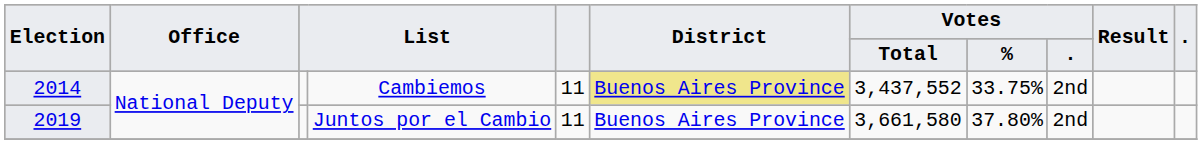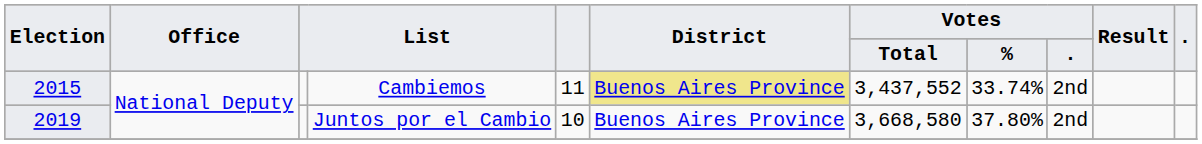(57, 88) 2014 -> (57, 88) 2015
(1007, 88) 33.75% -> (1007, 88) 33.74%
(573, 121) 11 -> (573, 121) 10
(908, 121) 3,661,580 -> (908, 121) 3,668,580
